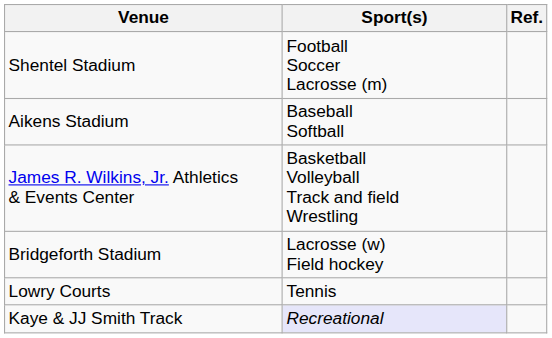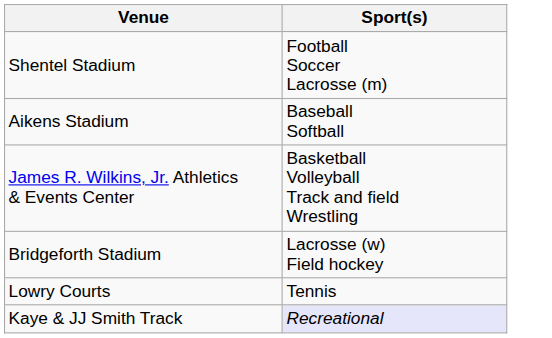- column: (527, 18)
